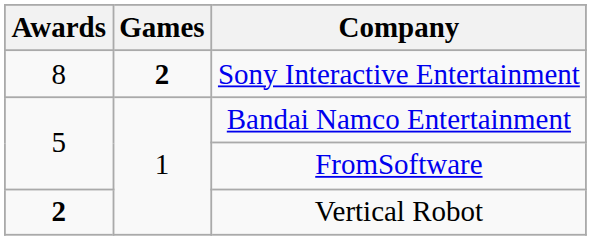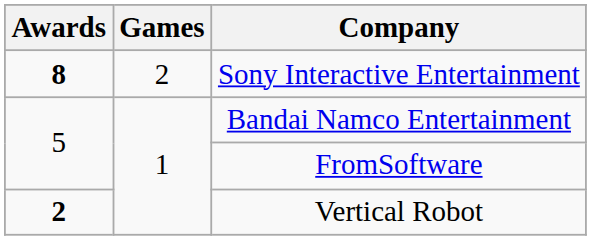(59, 73) normal -> (59, 73) bold
(162, 73) bold -> (162, 73) normal
